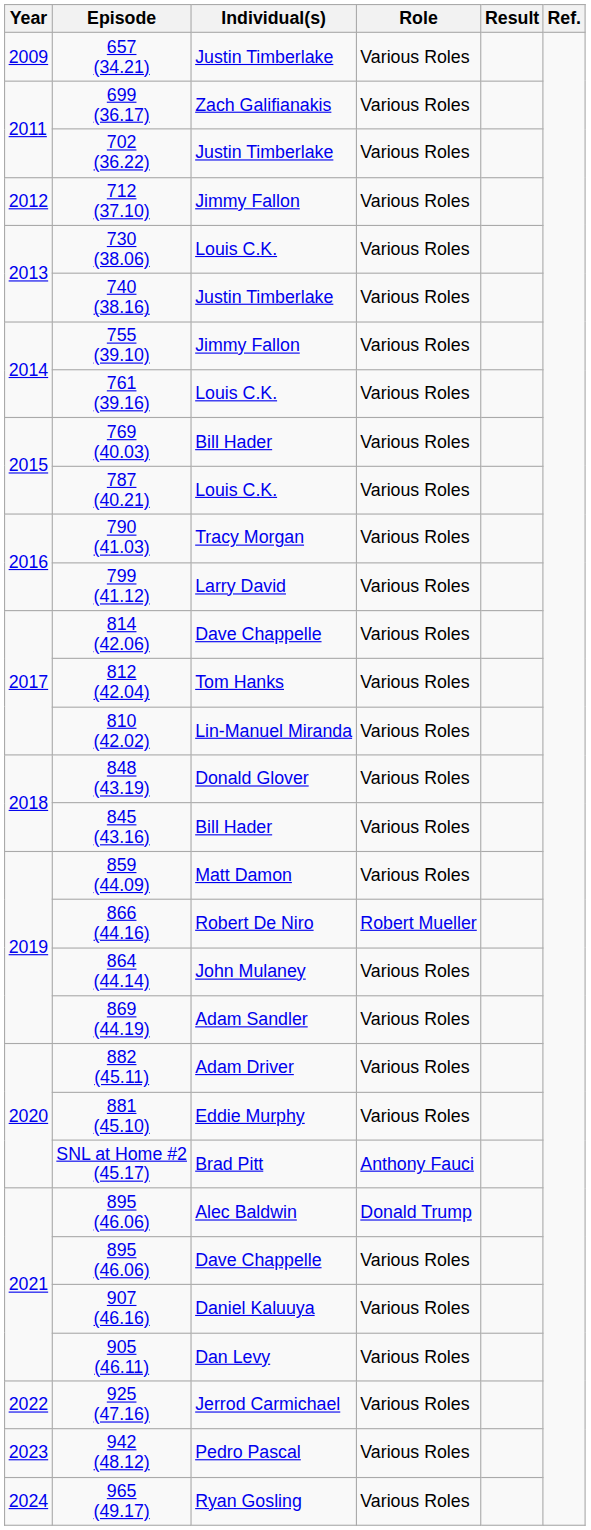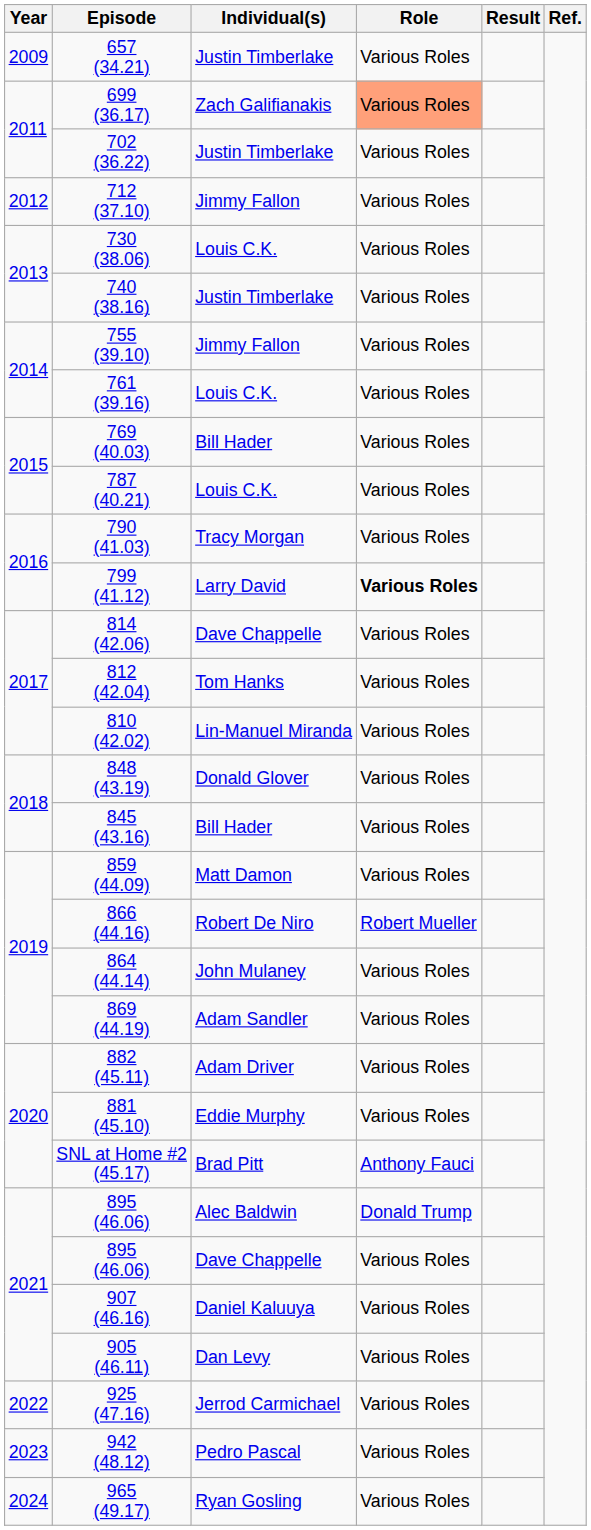(415, 104) no background -> (415, 104) lightsalmon background
(415, 586) normal -> (419, 586) bold
